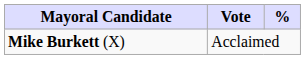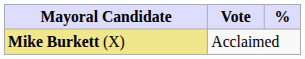(66, 41) no background -> (66, 41) khaki background
